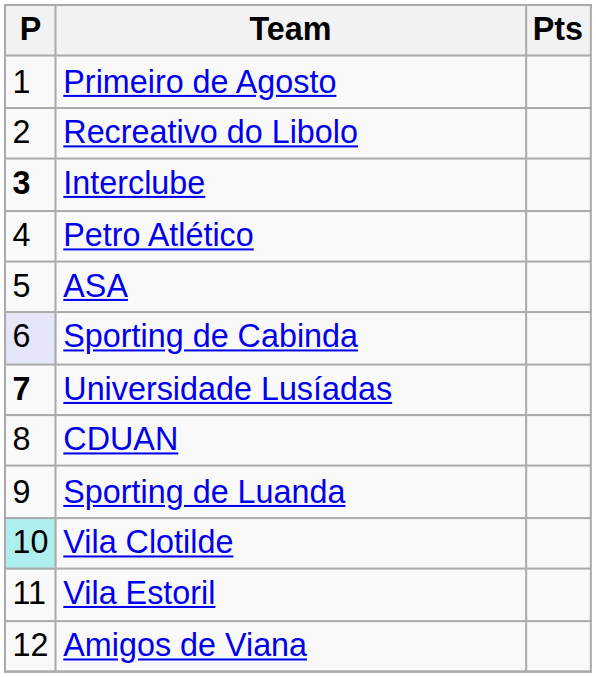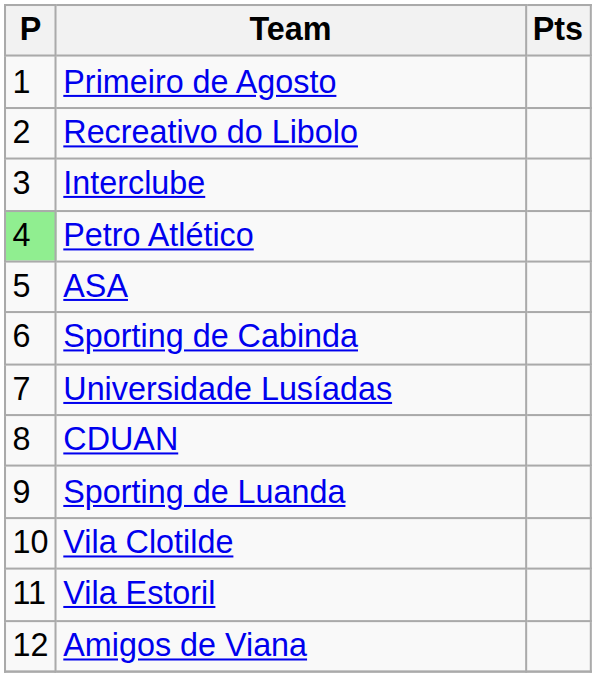(21, 183) bold -> (21, 183) normal
(21, 235) no background -> (21, 235) lightgreen background
(21, 337) lavender background -> (21, 337) no background
(21, 388) bold -> (21, 388) normal
(30, 542) paleturquoise background -> (30, 542) no background
